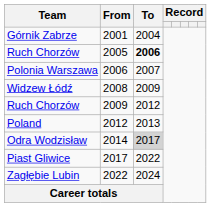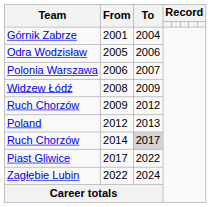(43, 53) Ruch Chorzów -> (47, 53) Odra Wodzisław
(148, 53) bold -> (148, 53) normal
(47, 140) Odra Wodzisław -> (43, 140) Ruch Chorzów
